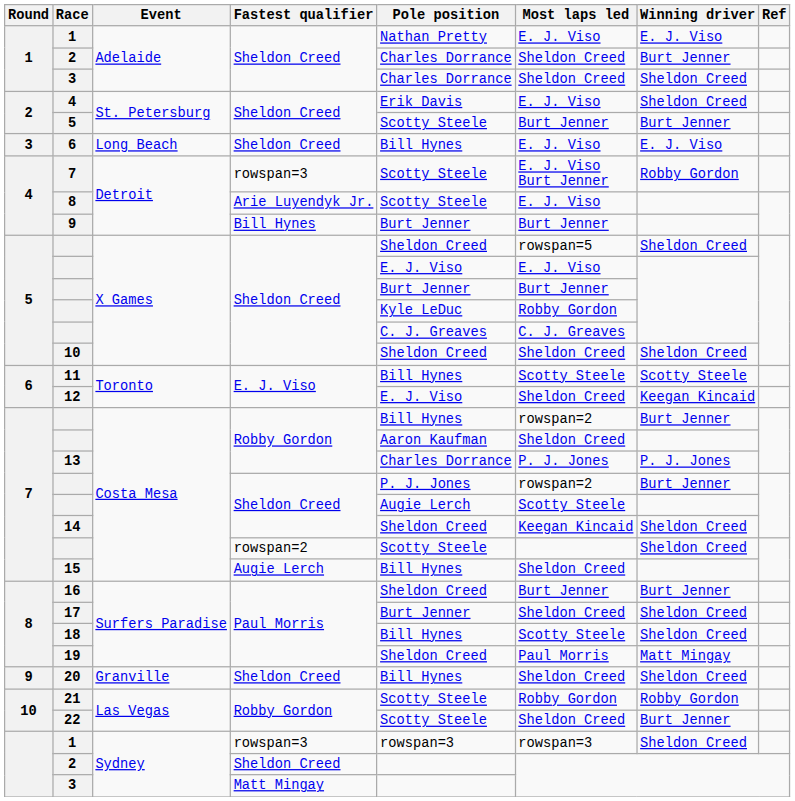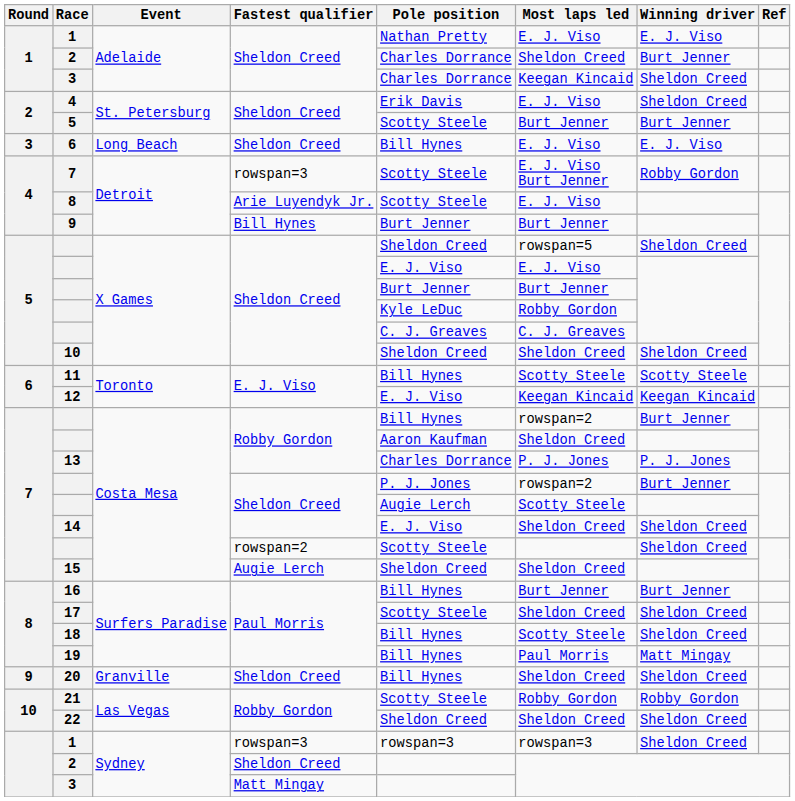(572, 80) Sheldon Creed -> (576, 80) Keegan Kincaid
(572, 397) Sheldon Creed -> (576, 397) Keegan Kincaid
(434, 527) Sheldon Creed -> (421, 527) E. J. Viso
(576, 527) Keegan Kincaid -> (572, 527) Sheldon Creed
(421, 570) Bill Hynes -> (434, 570) Sheldon Creed
(434, 592) Sheldon Creed -> (421, 592) Bill Hynes
(425, 613) Burt Jenner -> (434, 613) Scotty Steele
(434, 656) Sheldon Creed -> (421, 656) Bill Hynes
(434, 721) Scotty Steele -> (434, 721) Sheldon Creed
(685, 721) Burt Jenner -> (694, 721) Sheldon Creed
